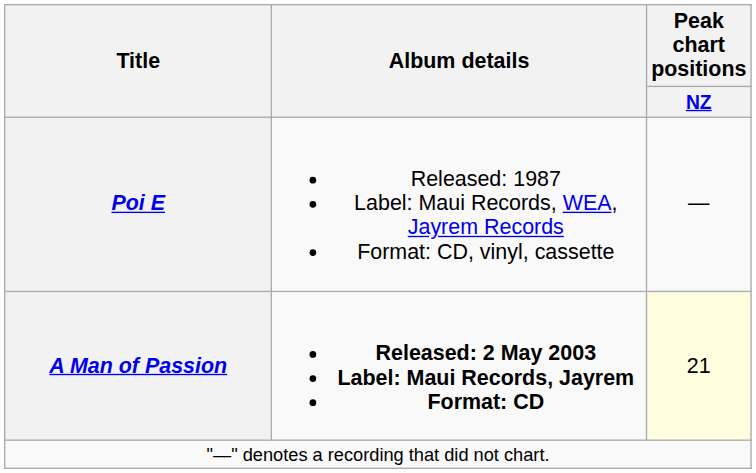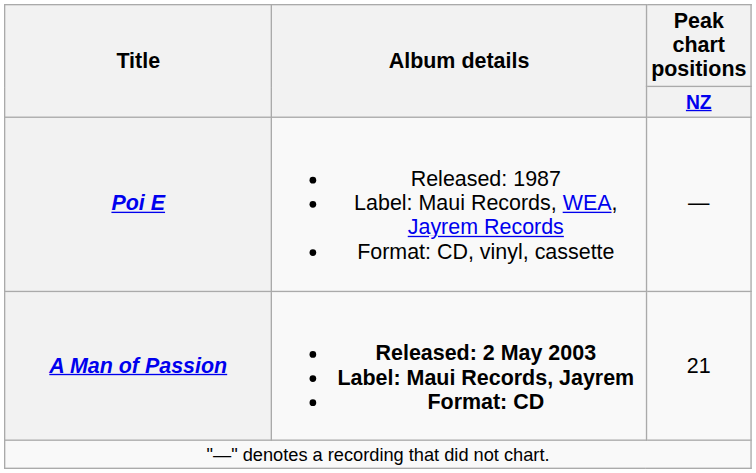(699, 365) lightyellow background -> (699, 365) no background
